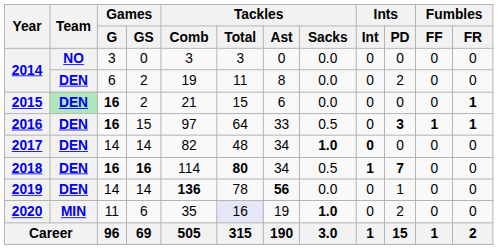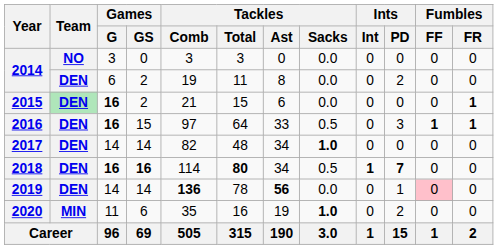(400, 124) bold -> (400, 124) normal
(370, 146) bold -> (370, 146) normal
(434, 189) no background -> (434, 189) pink background
(240, 211) lavender background -> (240, 211) no background
